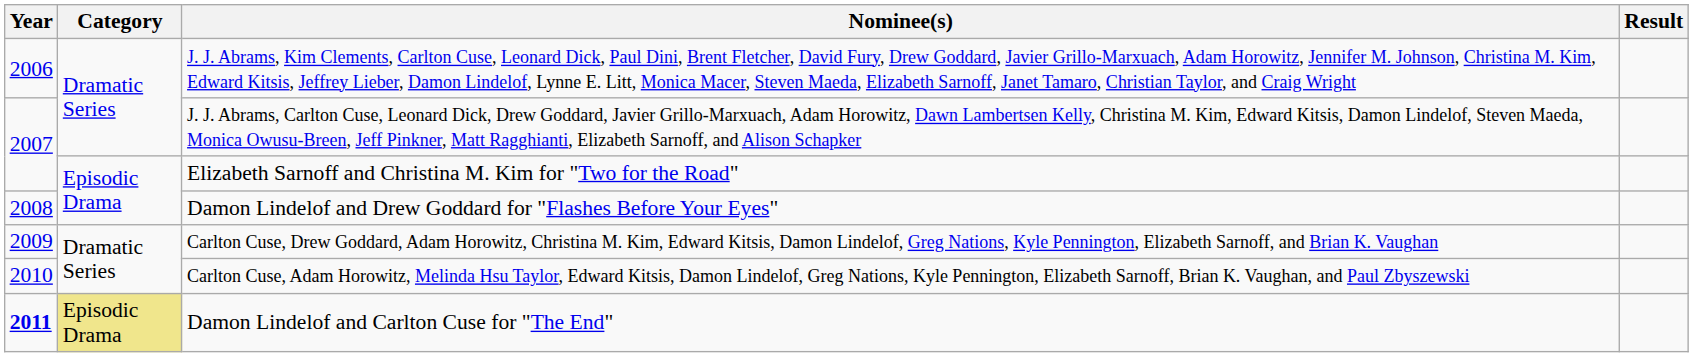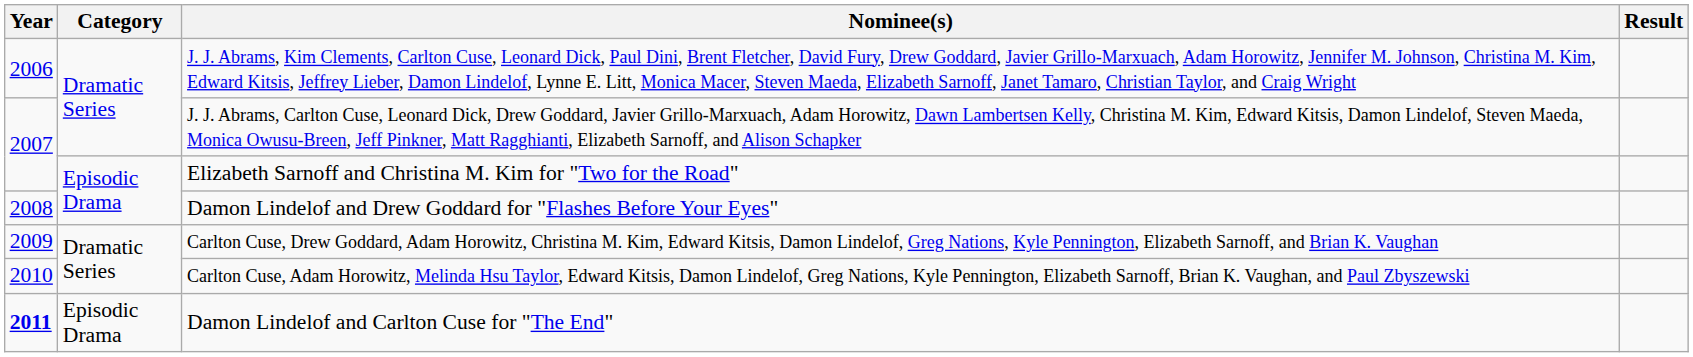(101, 322) khaki background -> (101, 322) no background
